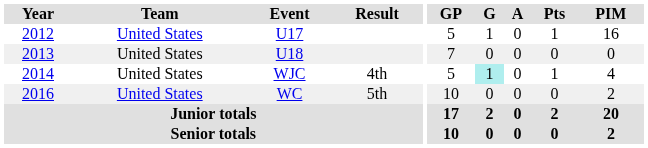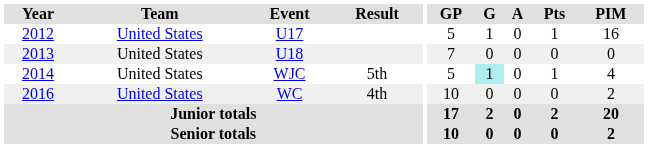(377, 74) 4th -> (377, 74) 5th
(377, 94) 5th -> (377, 94) 4th
